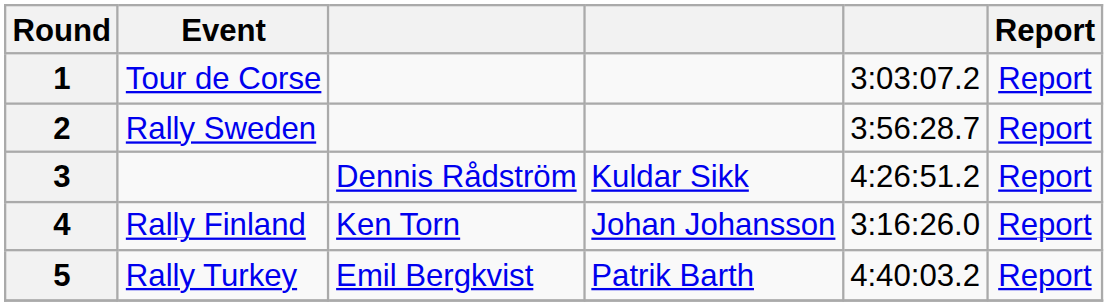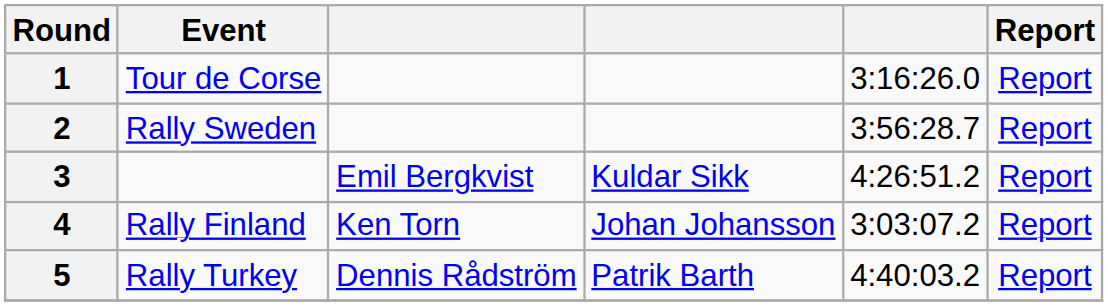(915, 78) 3:03:07.2 -> (915, 78) 3:16:26.0
(456, 177) Dennis Rådström -> (435, 177) Emil Bergkvist
(915, 226) 3:16:26.0 -> (915, 226) 3:03:07.2
(435, 275) Emil Bergkvist -> (456, 275) Dennis Rådström
